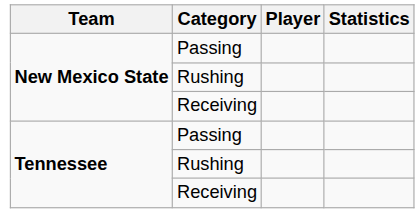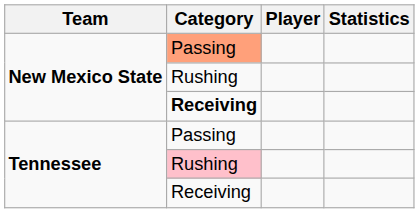(209, 48) no background -> (203, 48) lightsalmon background
(217, 105) normal -> (214, 105) bold
(210, 163) no background -> (204, 163) pink background
